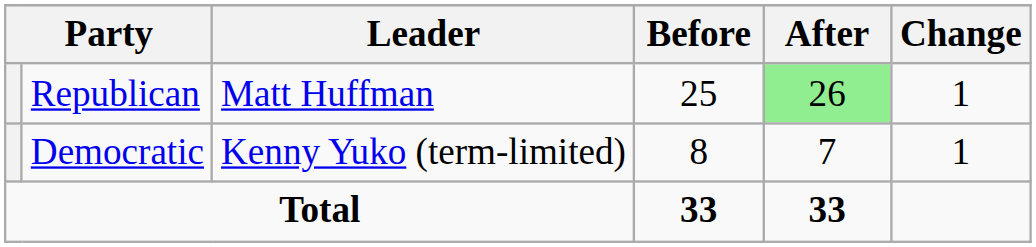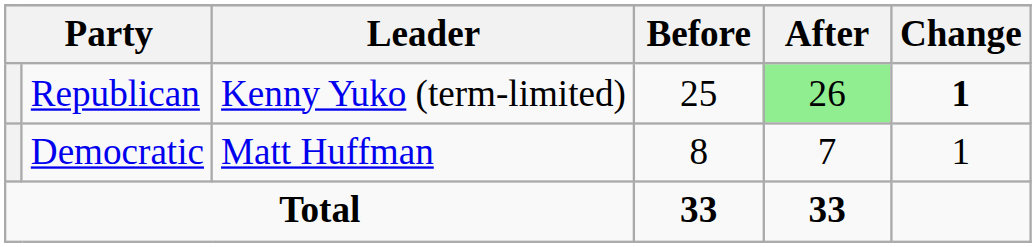(327, 92) Matt Huffman -> (423, 92) Kenny Yuko (term-limited)
(961, 92) normal -> (961, 92) bold
(423, 151) Kenny Yuko (term-limited) -> (327, 151) Matt Huffman
